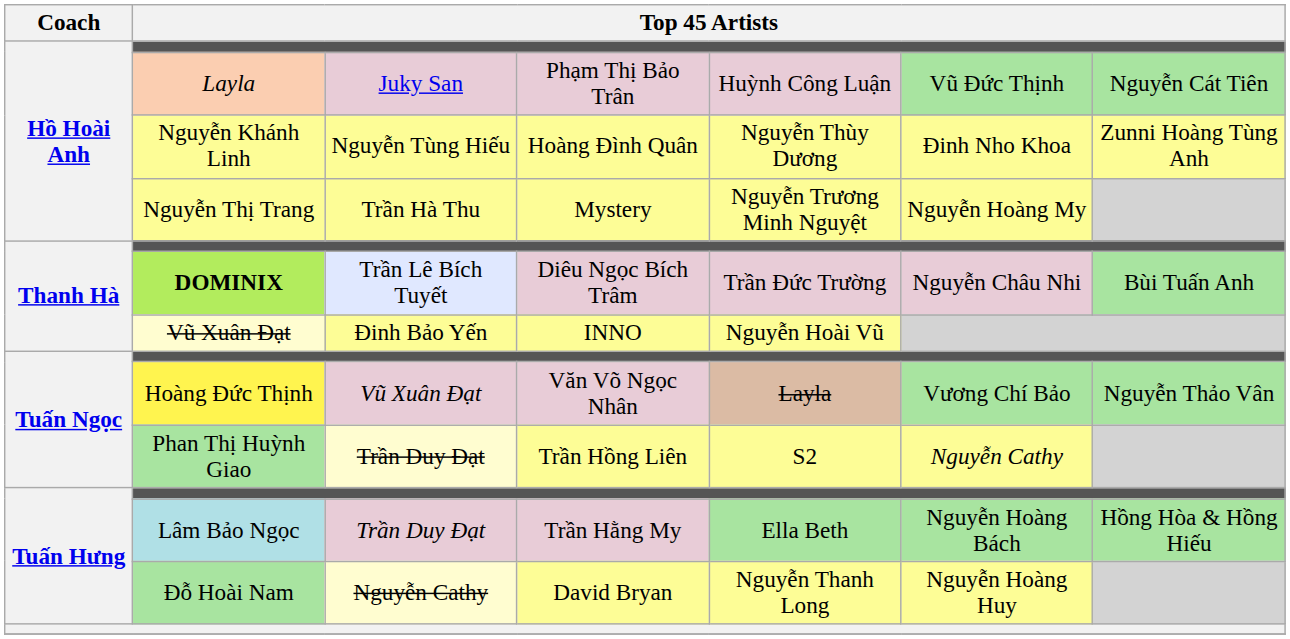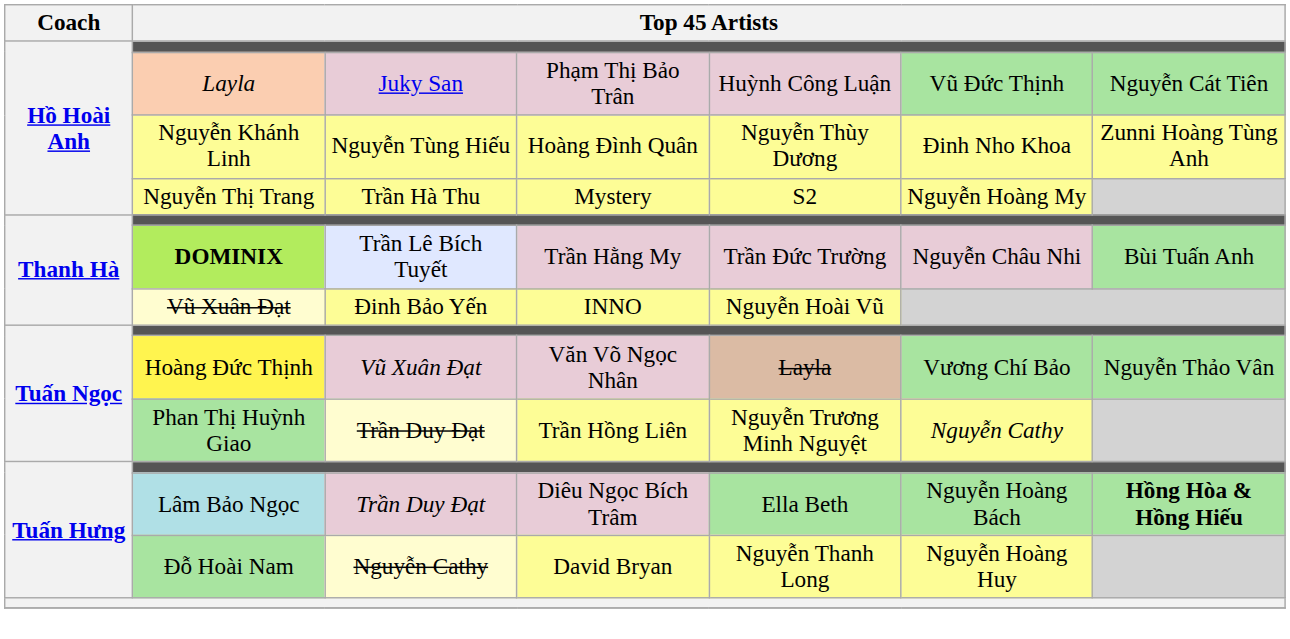(805, 209) Nguyễn Trương Minh Nguyệt -> (805, 196) S2
(613, 282) Diêu Ngọc Bích Trâm -> (613, 256) Trần Hằng My
(805, 456) S2 -> (805, 429) Nguyễn Trương Minh Nguyệt
(613, 529) Trần Hằng My -> (613, 503) Diêu Ngọc Bích Trâm
(1189, 529) normal -> (1189, 503) bold
